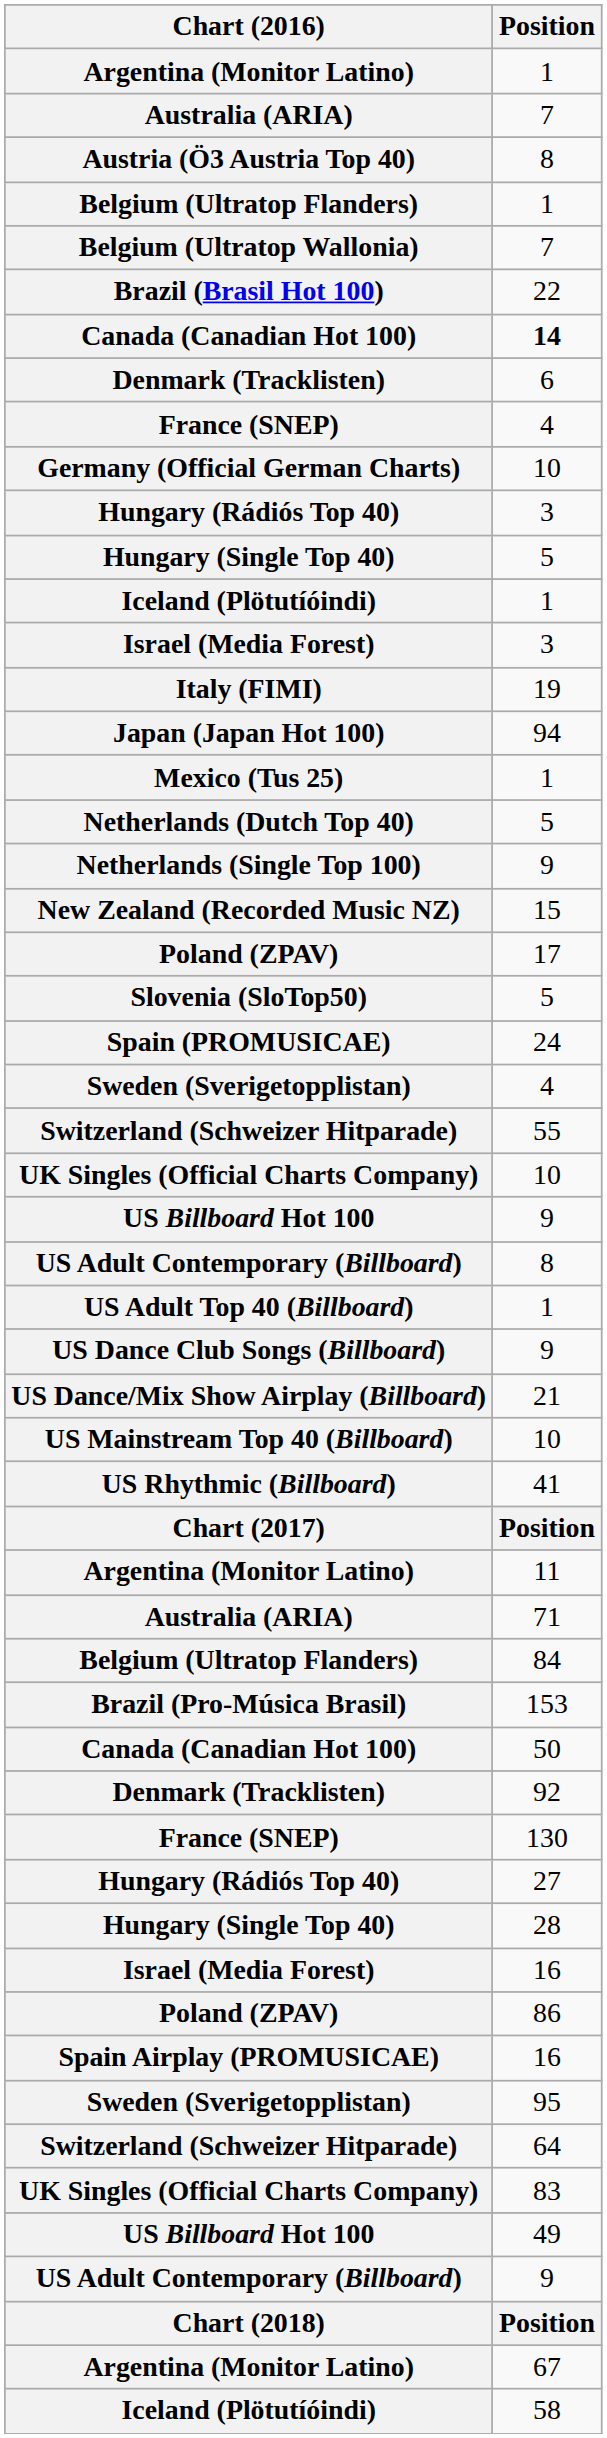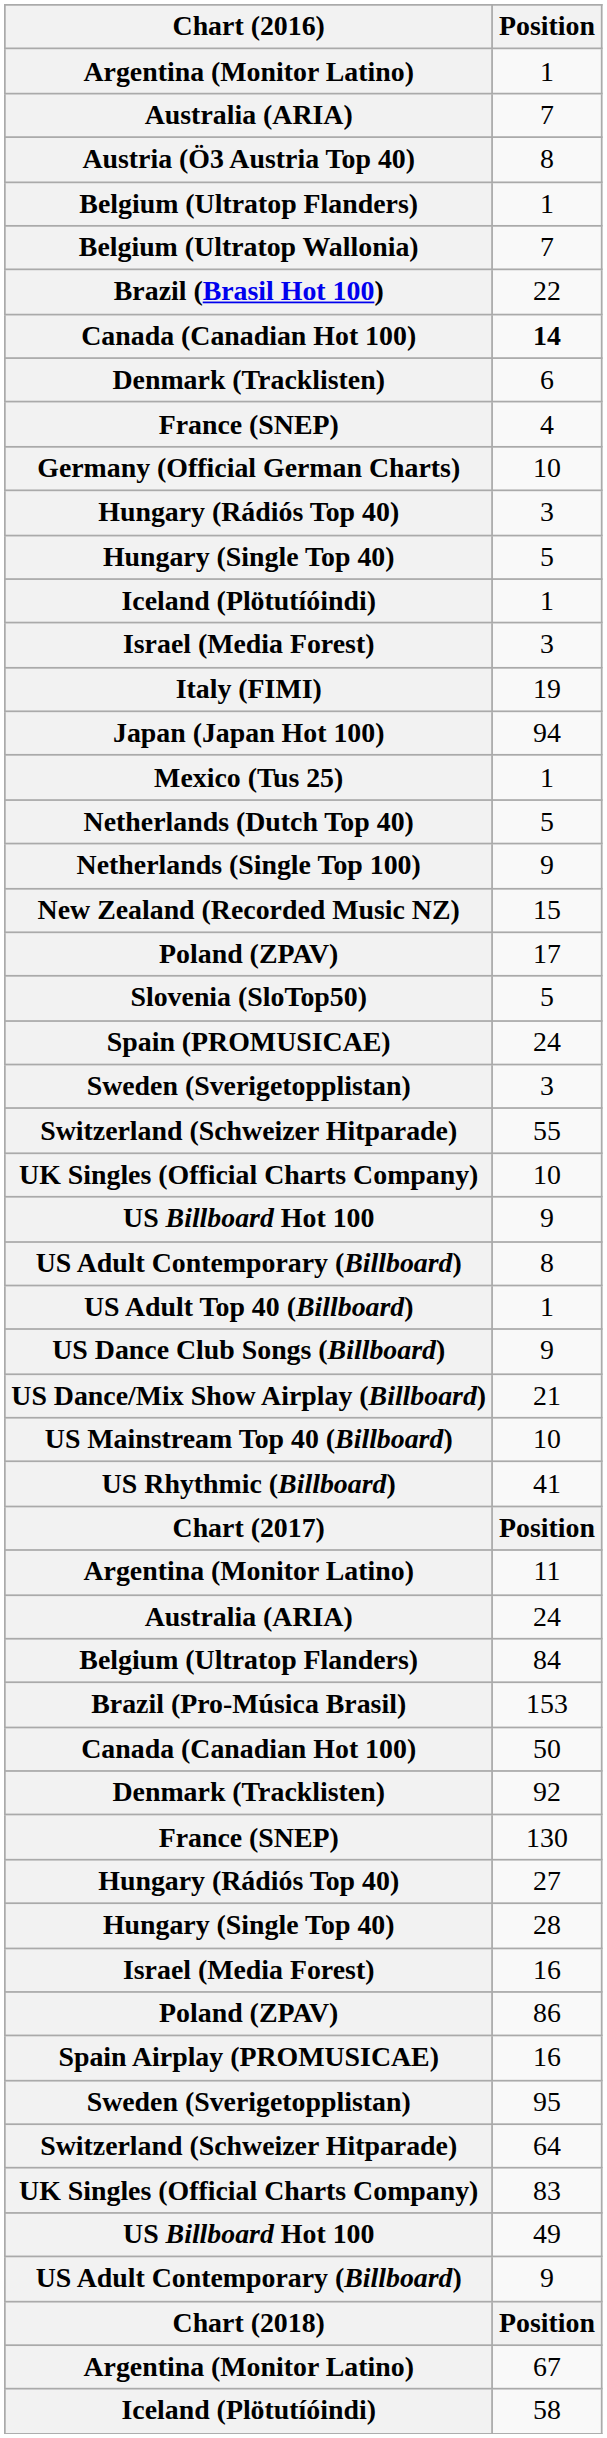(547, 1086) 4 -> (547, 1086) 3
(547, 1616) 71 -> (547, 1616) 24
